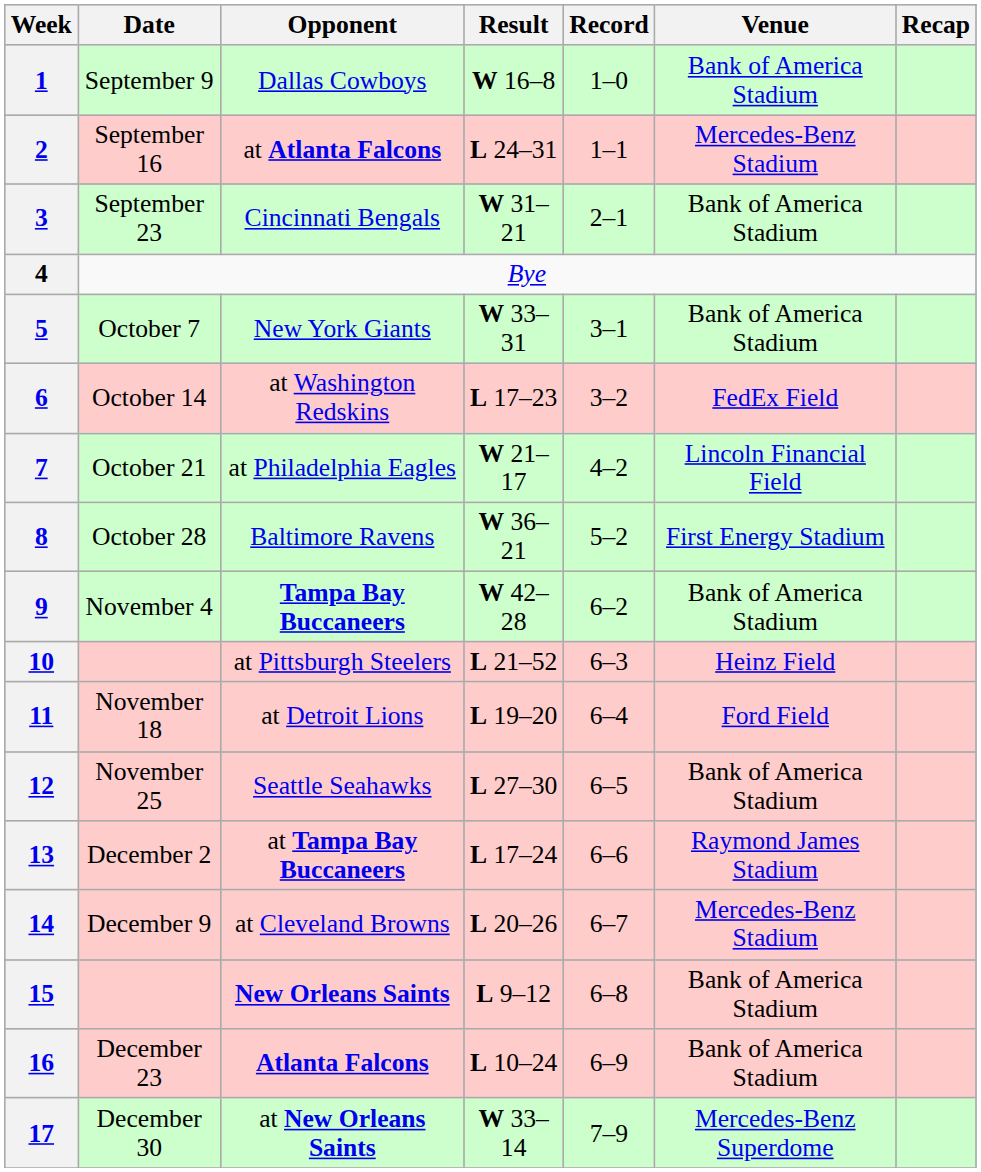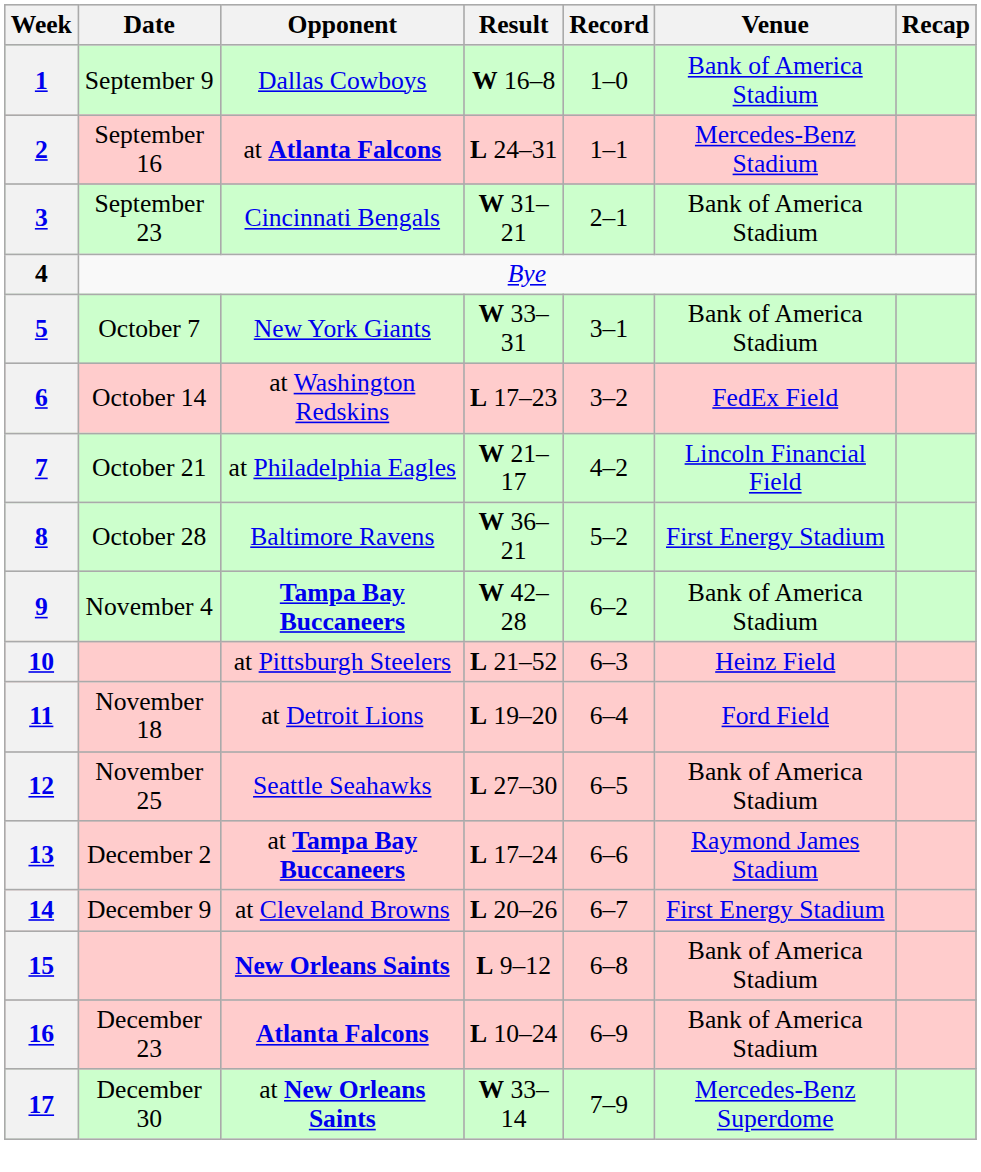(775, 924) Mercedes-Benz Stadium -> (775, 910) First Energy Stadium
